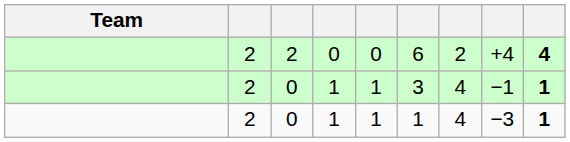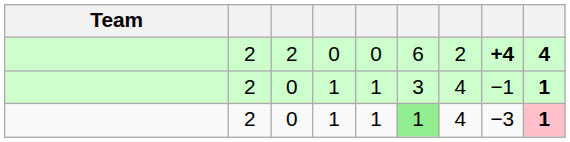(502, 53) normal -> (502, 53) bold
(418, 119) no background -> (418, 119) lightgreen background
(544, 119) no background -> (544, 119) pink background
